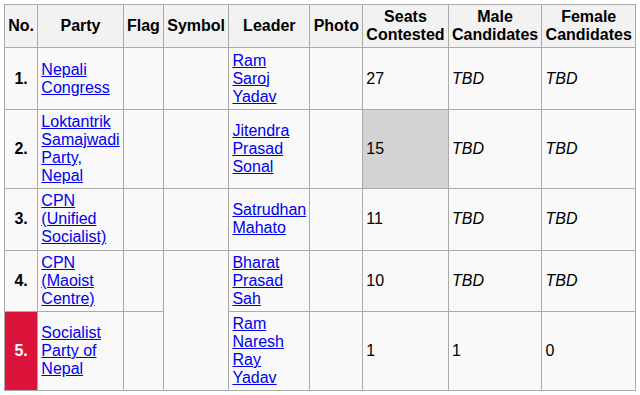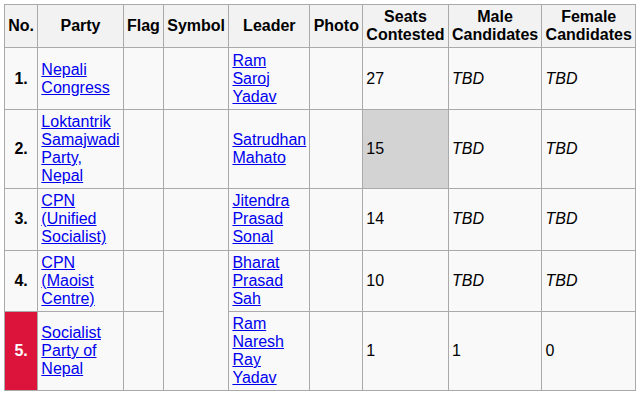(261, 148) Jitendra Prasad Sonal -> (269, 148) Satrudhan Mahato
(269, 219) Satrudhan Mahato -> (261, 219) Jitendra Prasad Sonal
(375, 219) 11 -> (375, 219) 14
